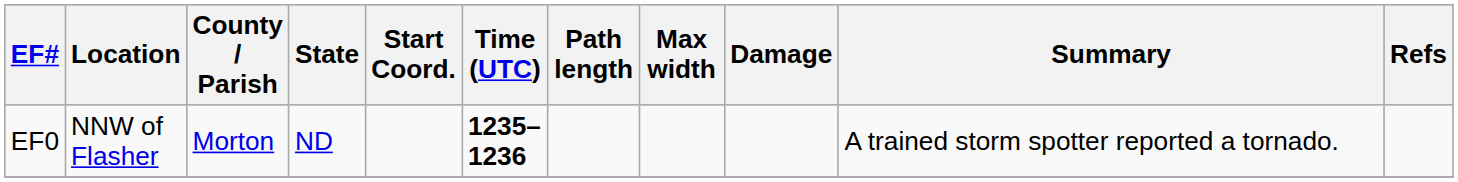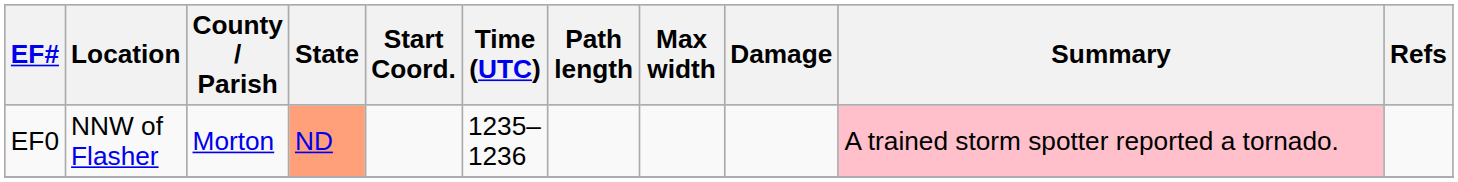(314, 140) no background -> (314, 140) lightsalmon background
(504, 140) bold -> (504, 140) normal
(1092, 140) no background -> (1092, 140) pink background
